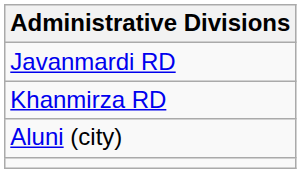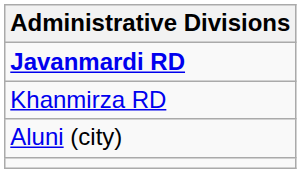(93, 61) normal -> (98, 61) bold
